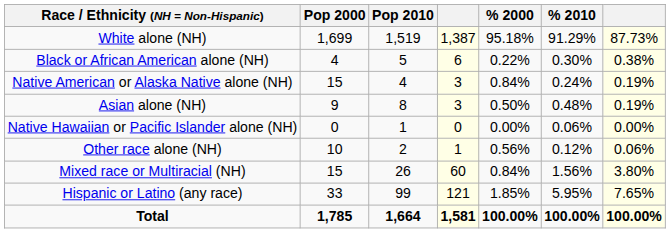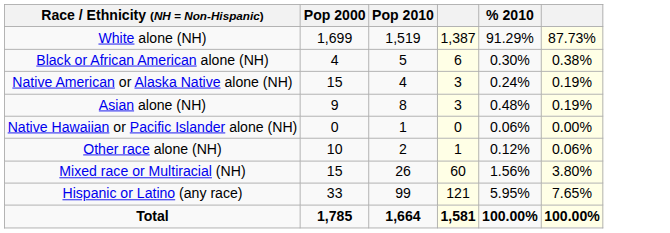- column: (510, 15)
